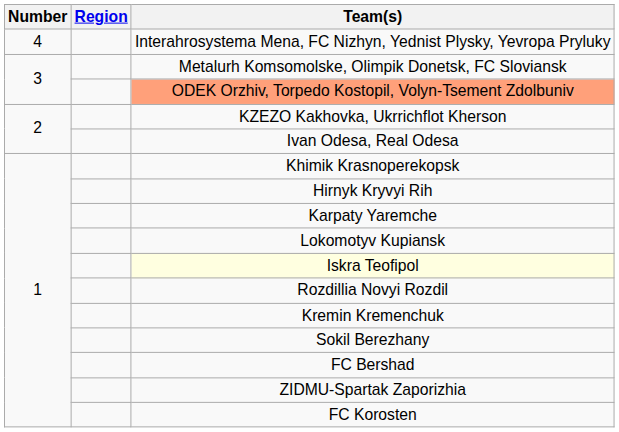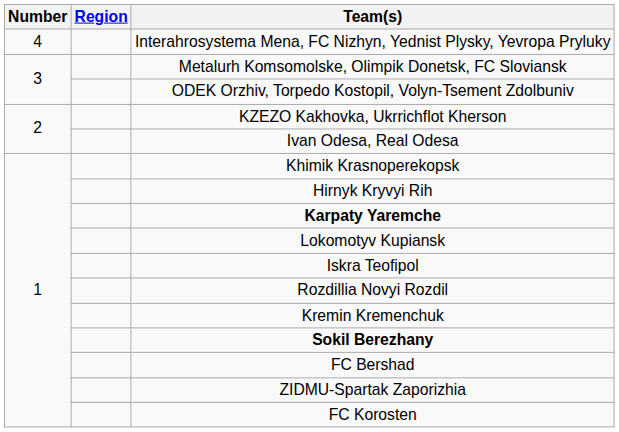(373, 91) lightsalmon background -> (373, 91) no background
(373, 215) normal -> (373, 215) bold
(373, 265) lightyellow background -> (373, 265) no background
(373, 340) normal -> (373, 340) bold
